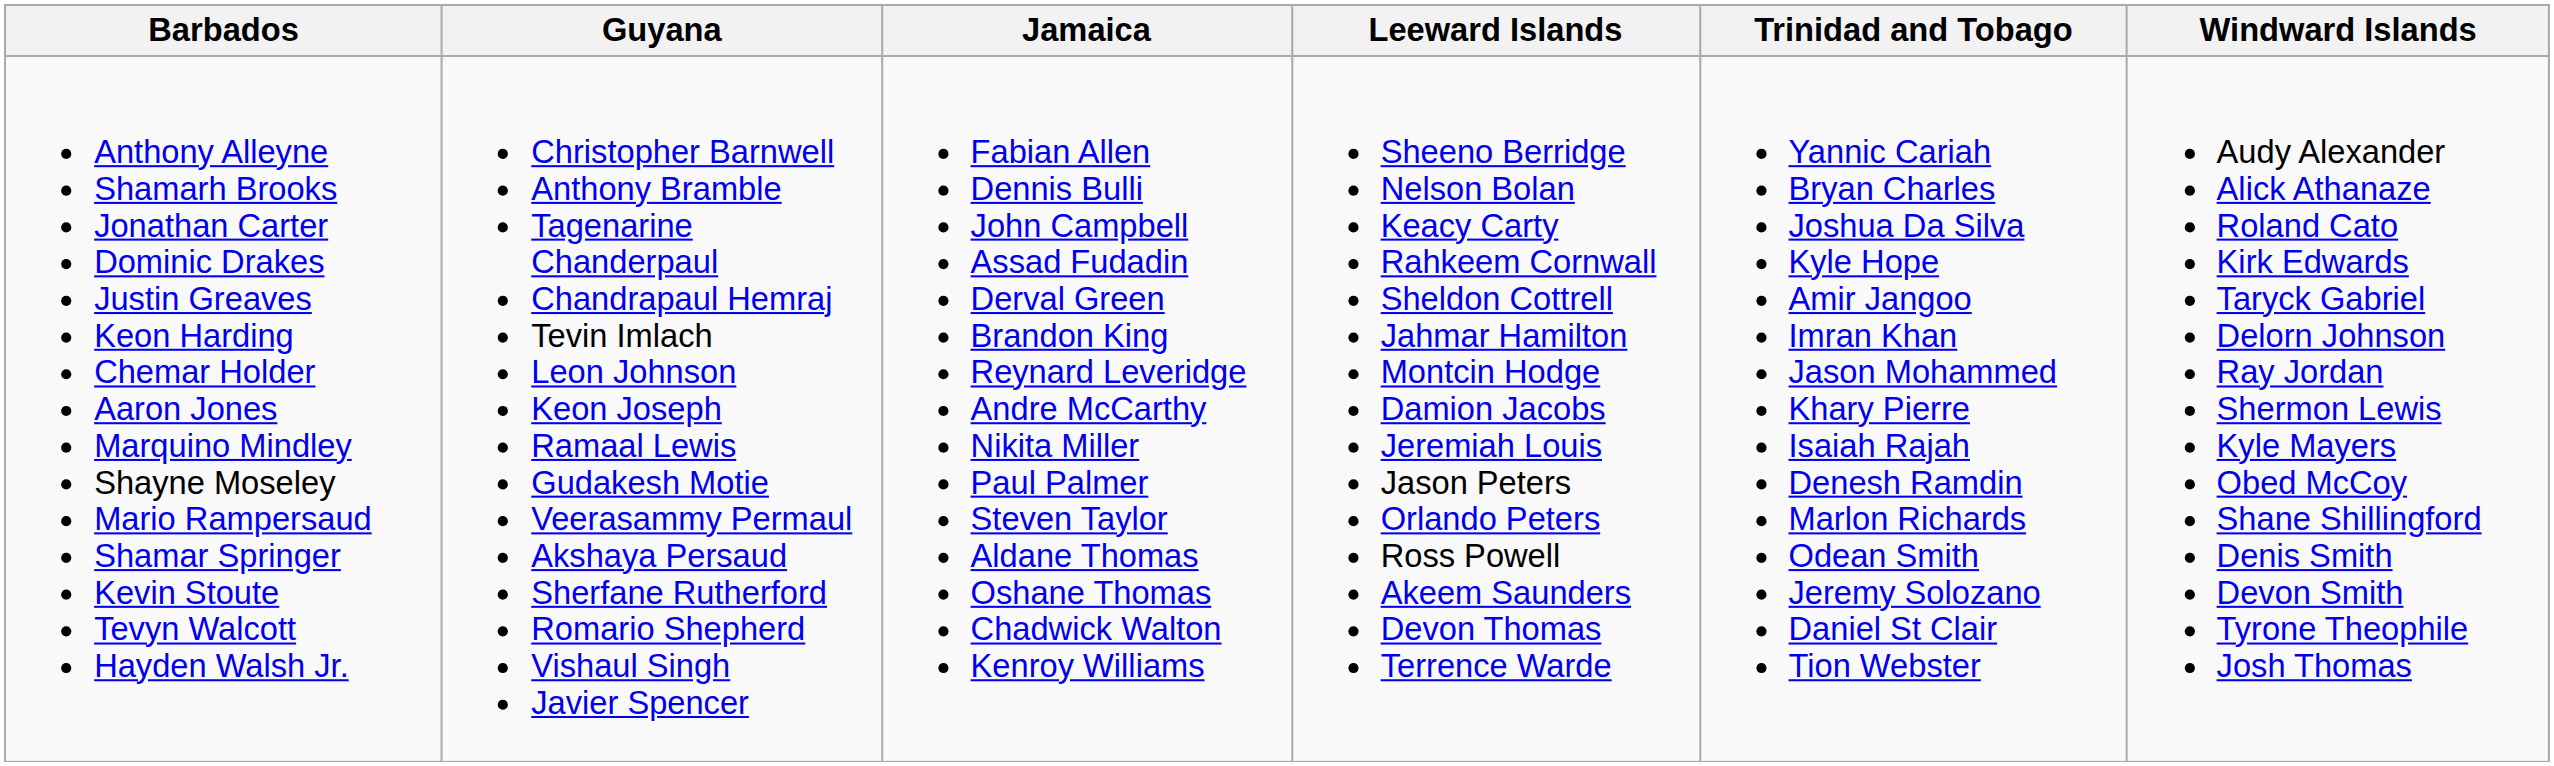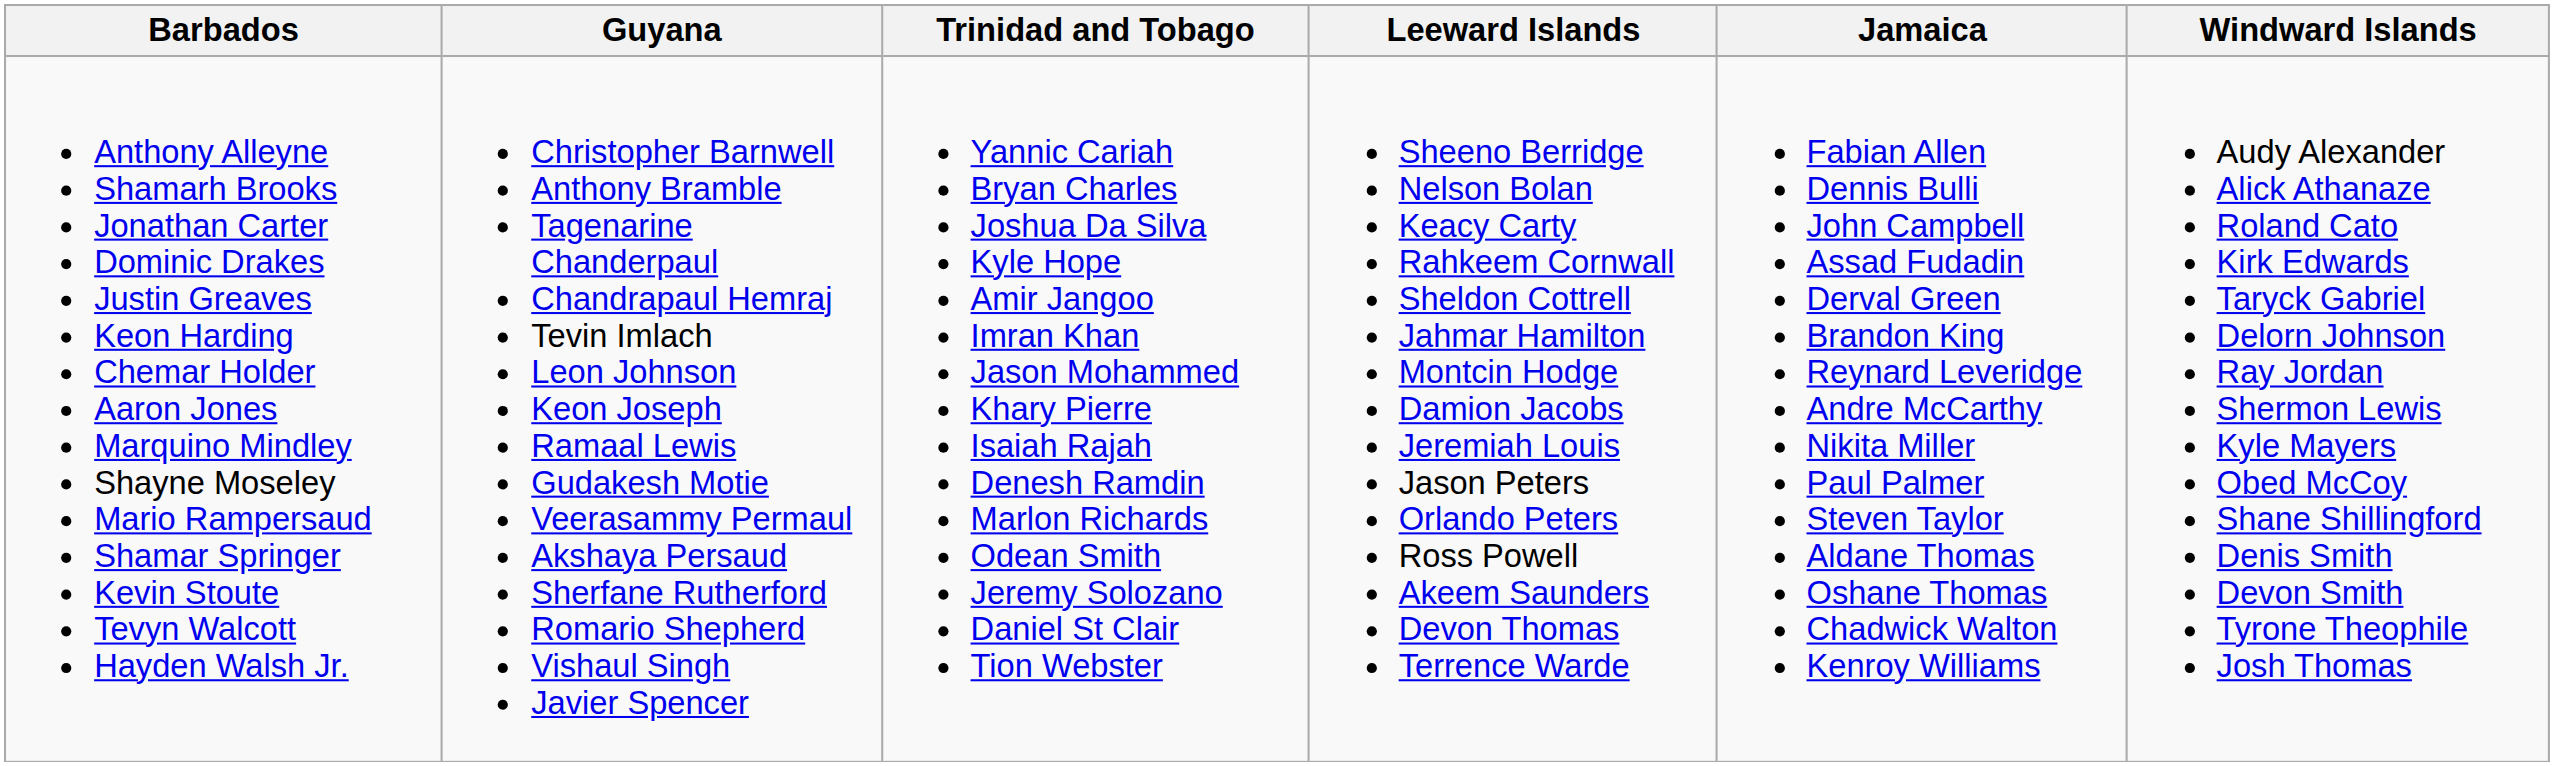columns swapped: (1086, 30) <-> (1913, 30)
